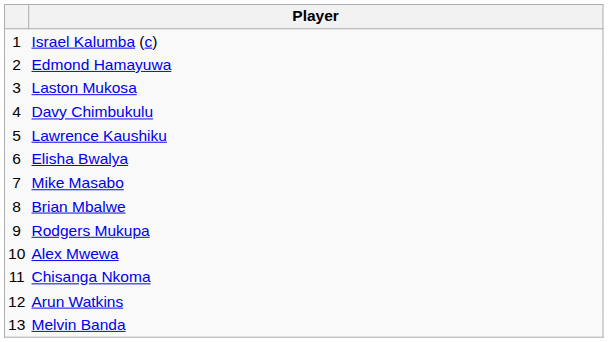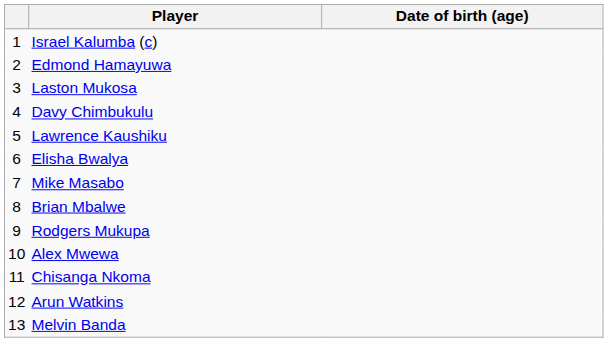+ column: (462, 16)
